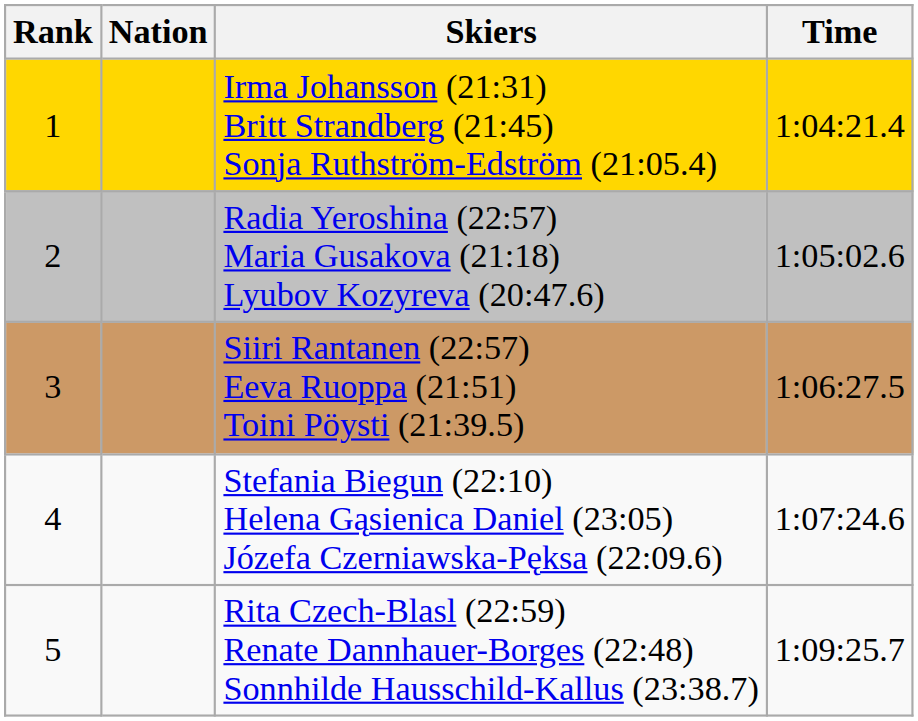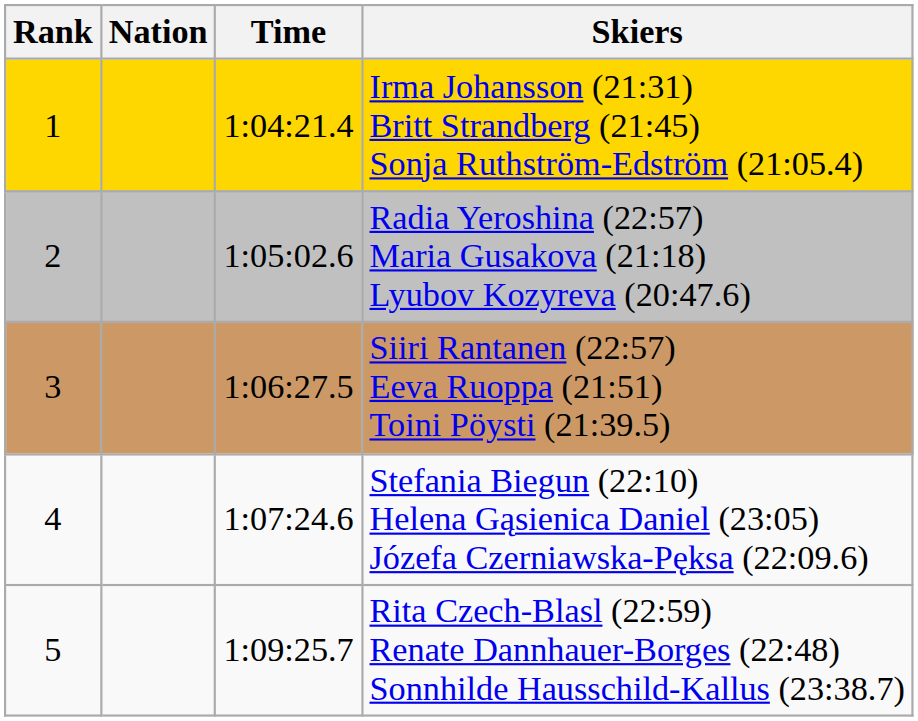columns swapped: (491, 31) <-> (840, 31)
